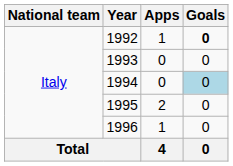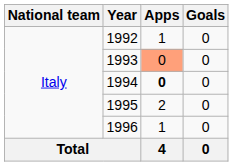(206, 37) bold -> (206, 37) normal
(162, 60) no background -> (162, 60) lightsalmon background
(162, 82) normal -> (162, 82) bold
(206, 82) lightblue background -> (206, 82) no background
